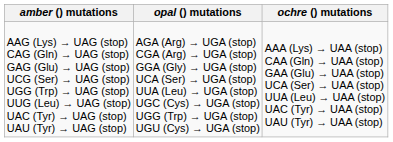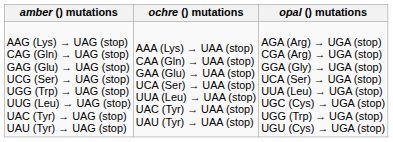columns swapped: (325, 13) <-> (198, 13)
